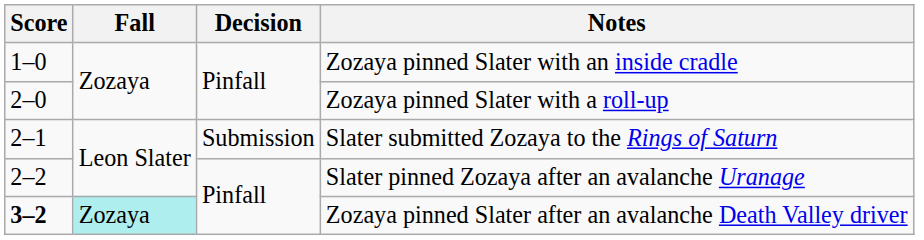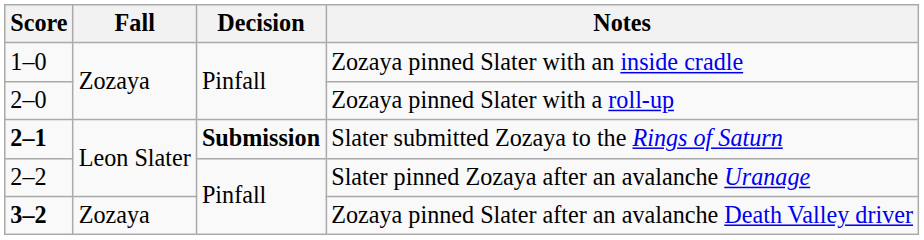(28, 138) normal -> (28, 138) bold
(258, 138) normal -> (261, 138) bold
(114, 215) paleturquoise background -> (114, 215) no background
